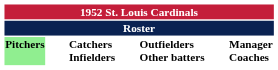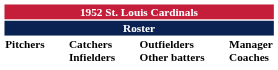(25, 44) lightgreen background -> (25, 44) no background
